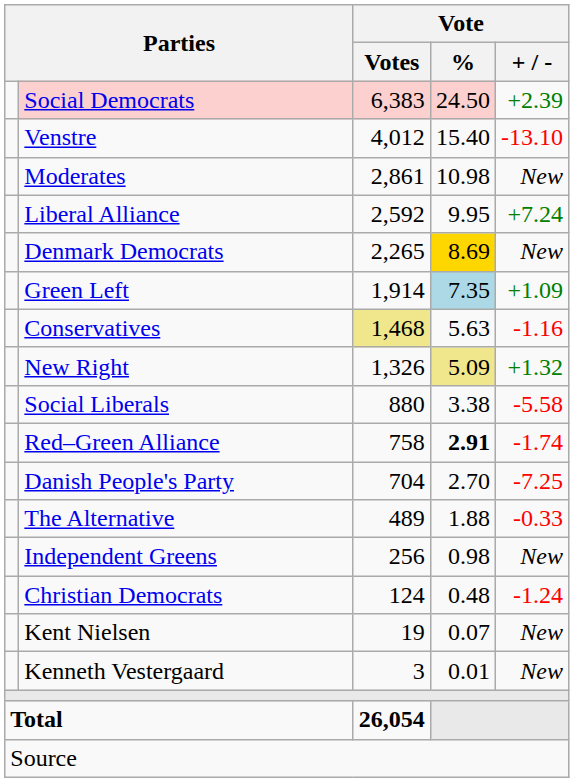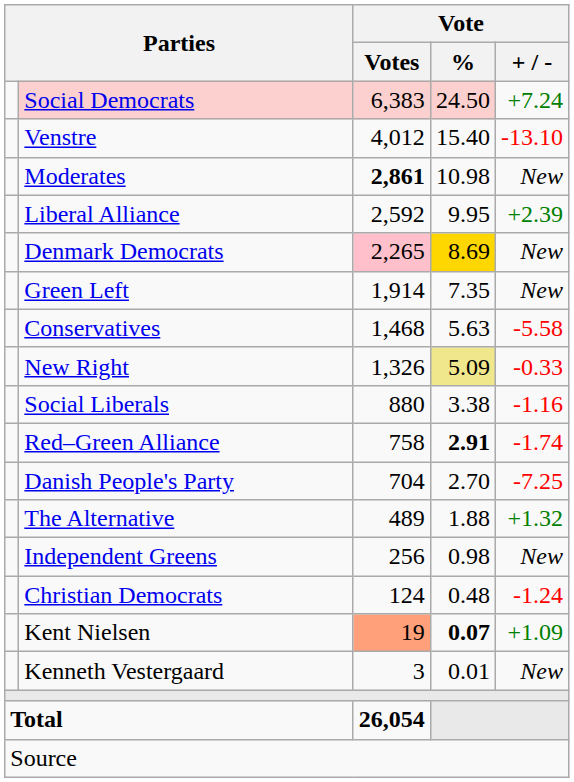(535, 99) +2.39 -> (535, 99) +7.24
(398, 175) normal -> (398, 175) bold
(535, 213) +7.24 -> (535, 213) +2.39
(398, 251) no background -> (398, 251) pink background
(469, 289) lightblue background -> (469, 289) no background
(535, 289) +1.09 -> (542, 289) New
(398, 328) khaki background -> (398, 328) no background
(538, 328) -1.16 -> (538, 328) -5.58
(535, 366) +1.32 -> (538, 366) -0.33
(538, 404) -5.58 -> (538, 404) -1.16
(538, 518) -0.33 -> (535, 518) +1.32
(413, 632) no background -> (413, 632) lightsalmon background
(469, 632) normal -> (469, 632) bold
(542, 632) New -> (535, 632) +1.09
